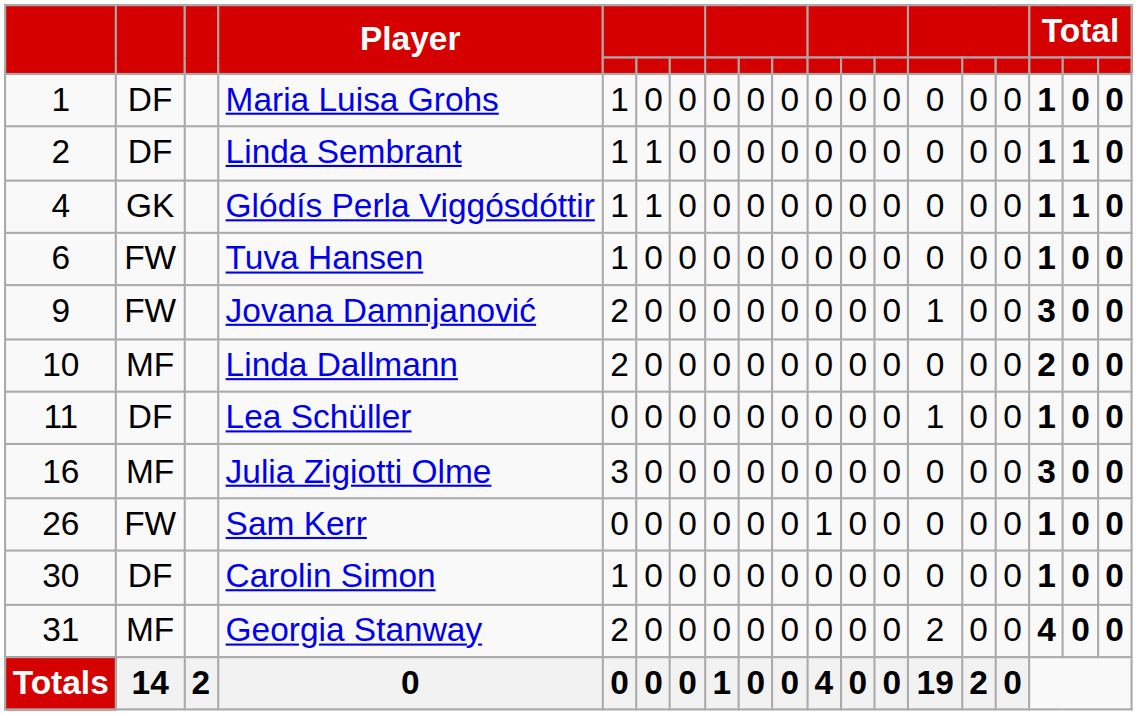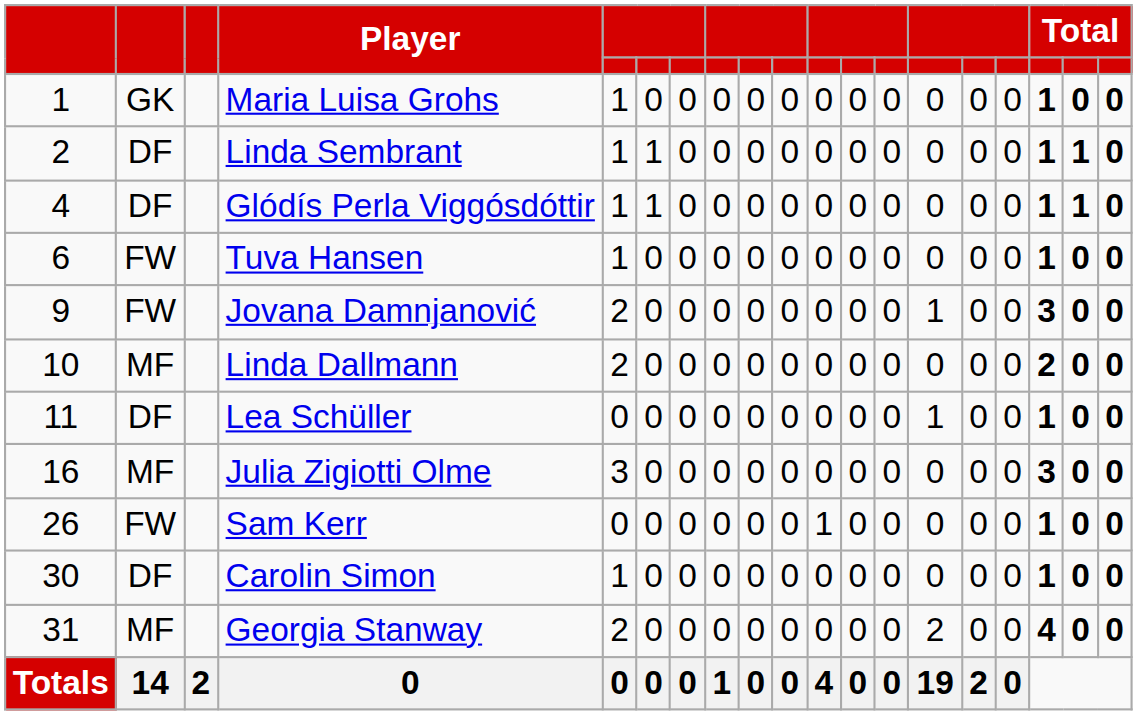(150, 99) DF -> (150, 99) GK
(150, 205) GK -> (150, 205) DF
